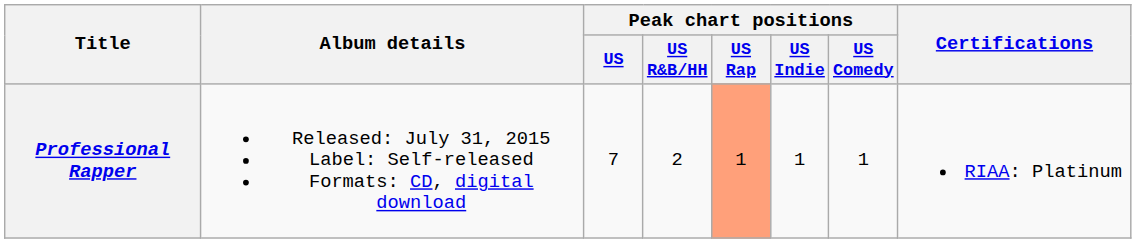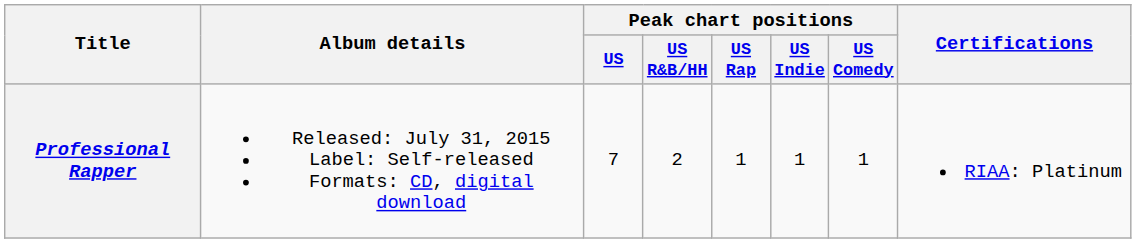(741, 161) lightsalmon background -> (741, 161) no background
